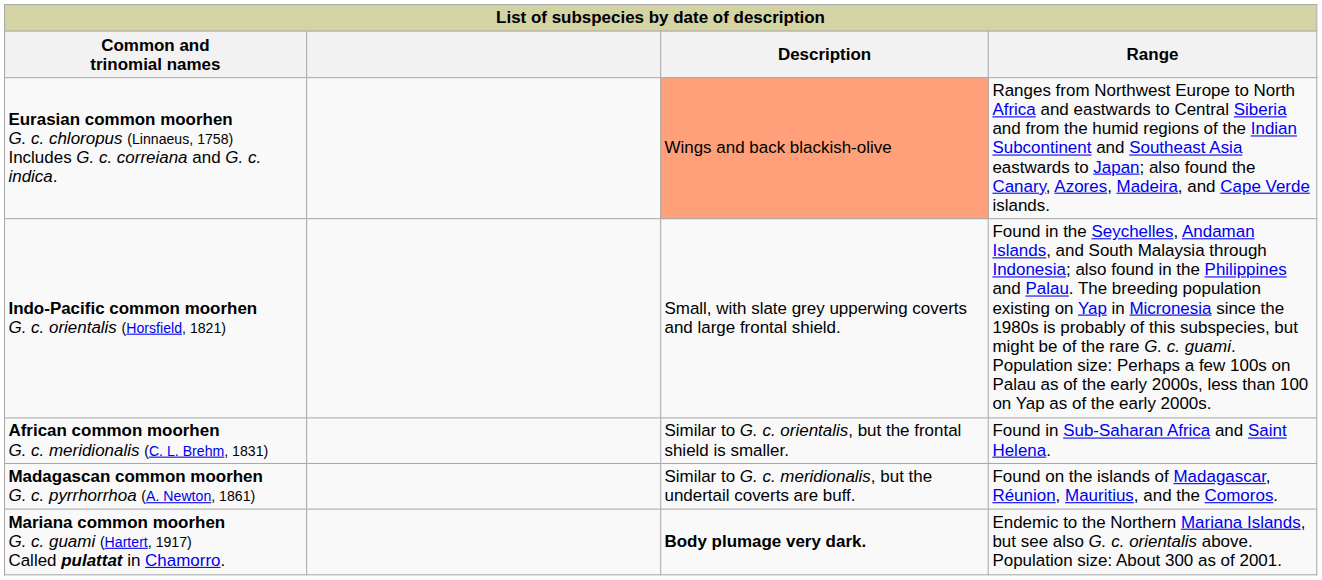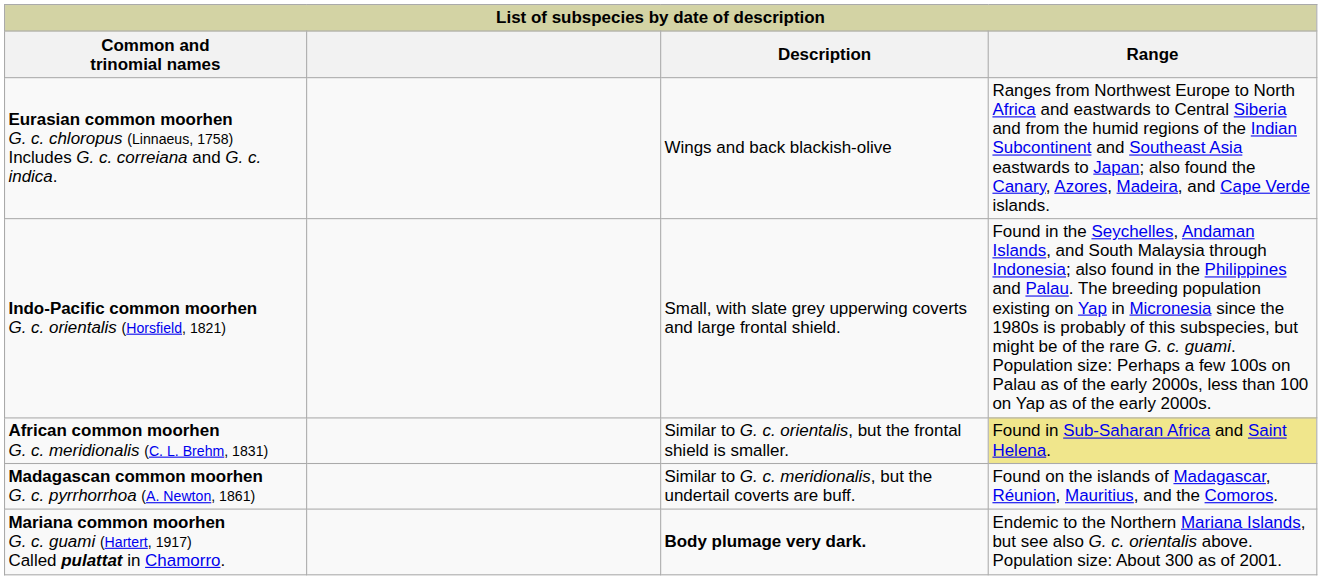(778, 148) lightsalmon background -> (778, 148) no background
(1140, 440) no background -> (1140, 440) khaki background
